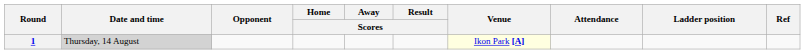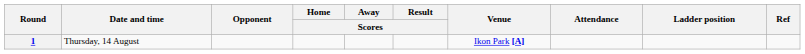(101, 42) lightgrey background -> (101, 42) no background
(499, 42) lightyellow background -> (499, 42) no background
